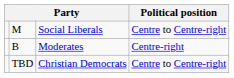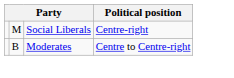(179, 30) Centre to Centre-right -> (122, 30) Centre-right
(158, 47) Centre-right -> (143, 47) Centre to Centre-right
- row: (82, 64)
